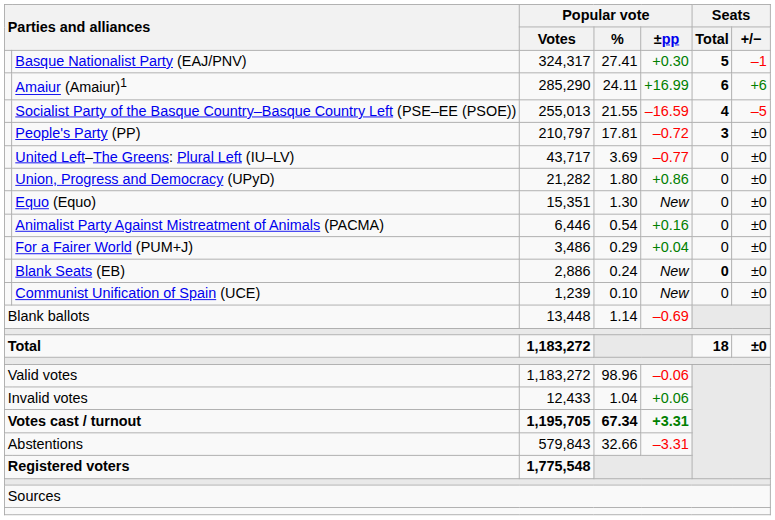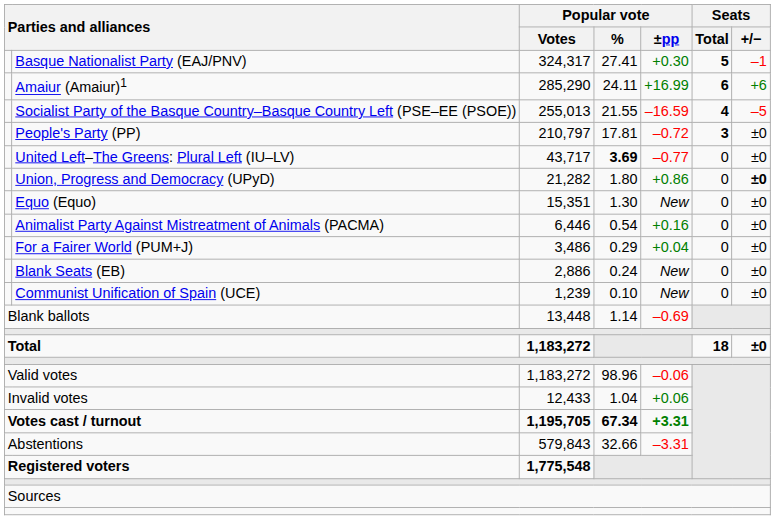(624, 156) normal -> (624, 156) bold
(759, 179) normal -> (759, 179) bold
(725, 271) bold -> (725, 271) normal
